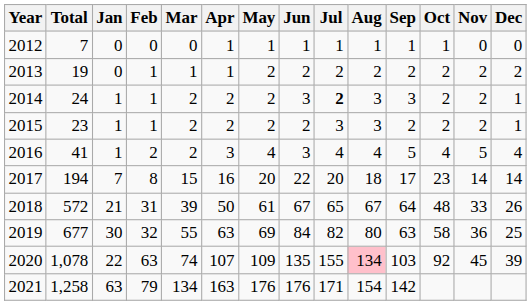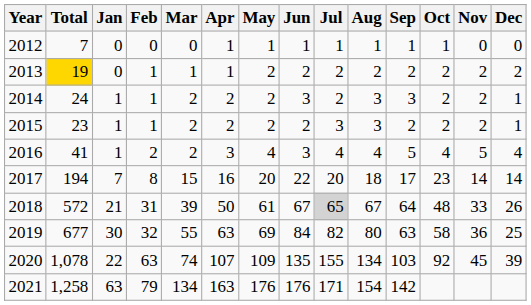(80, 71) no background -> (80, 71) gold background
(340, 98) bold -> (340, 98) normal
(335, 206) no background -> (335, 206) lightgrey background
(369, 260) pink background -> (369, 260) no background
